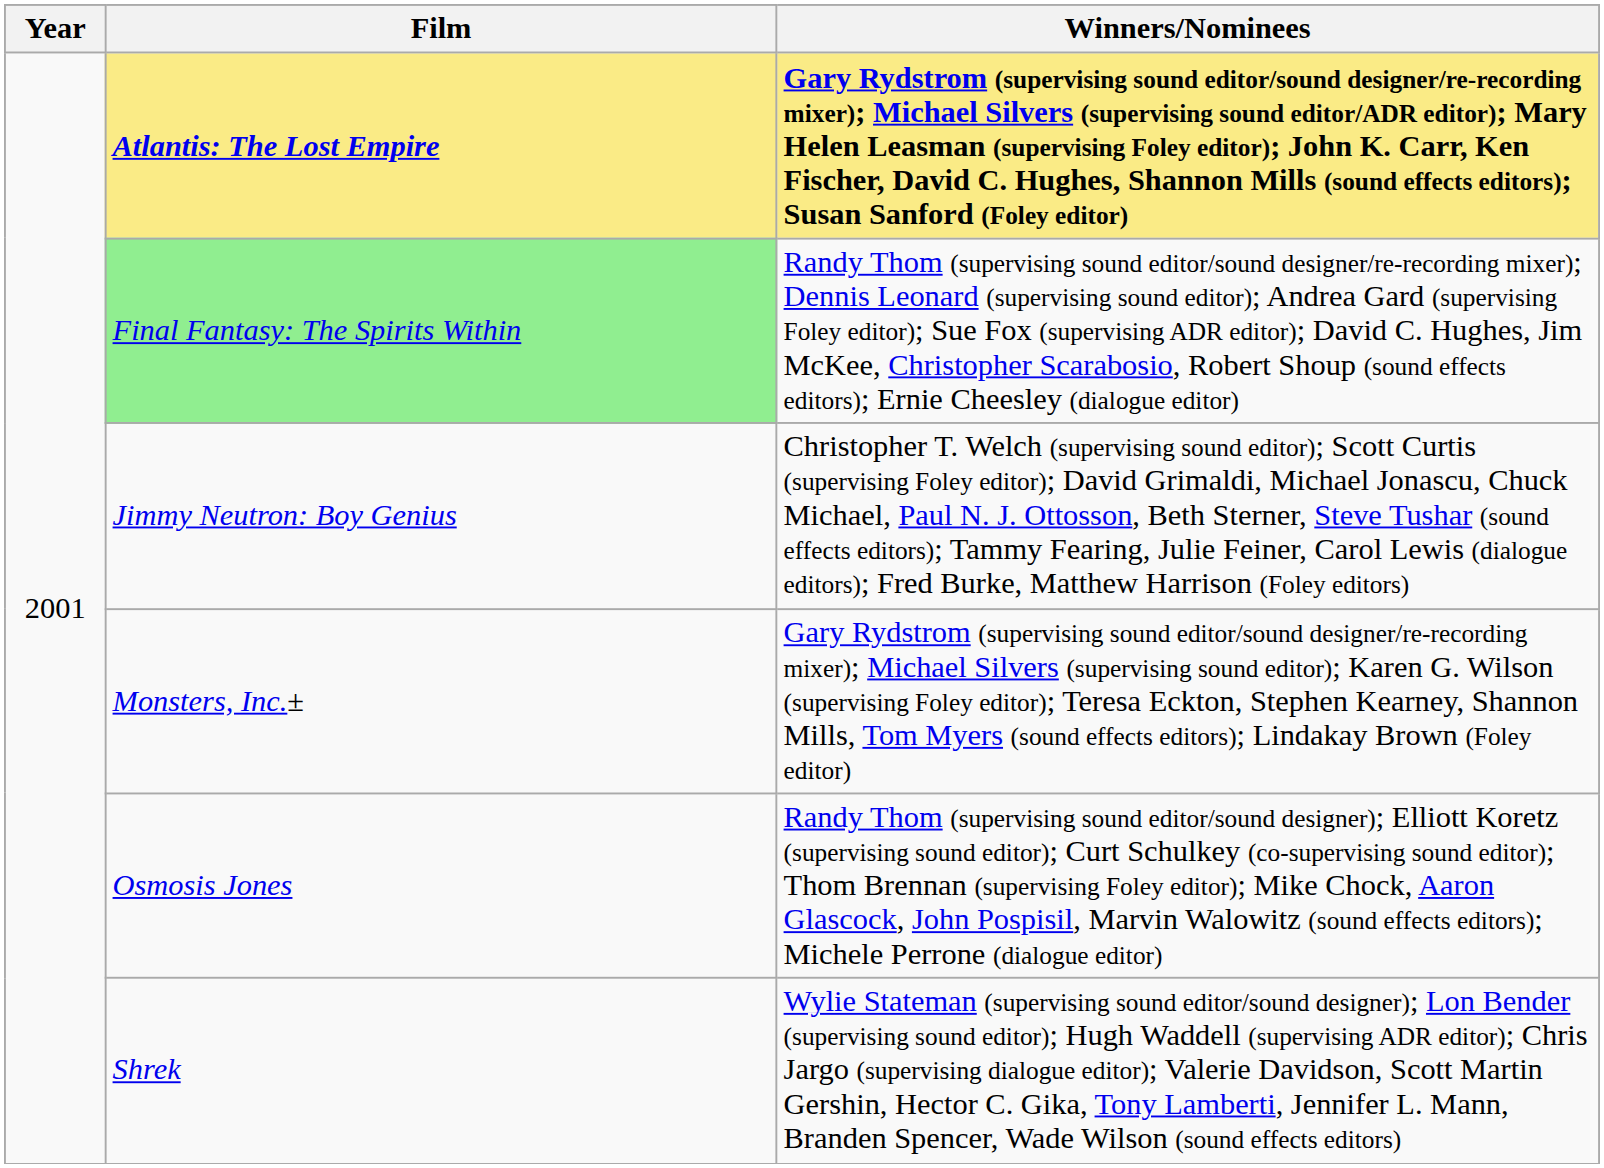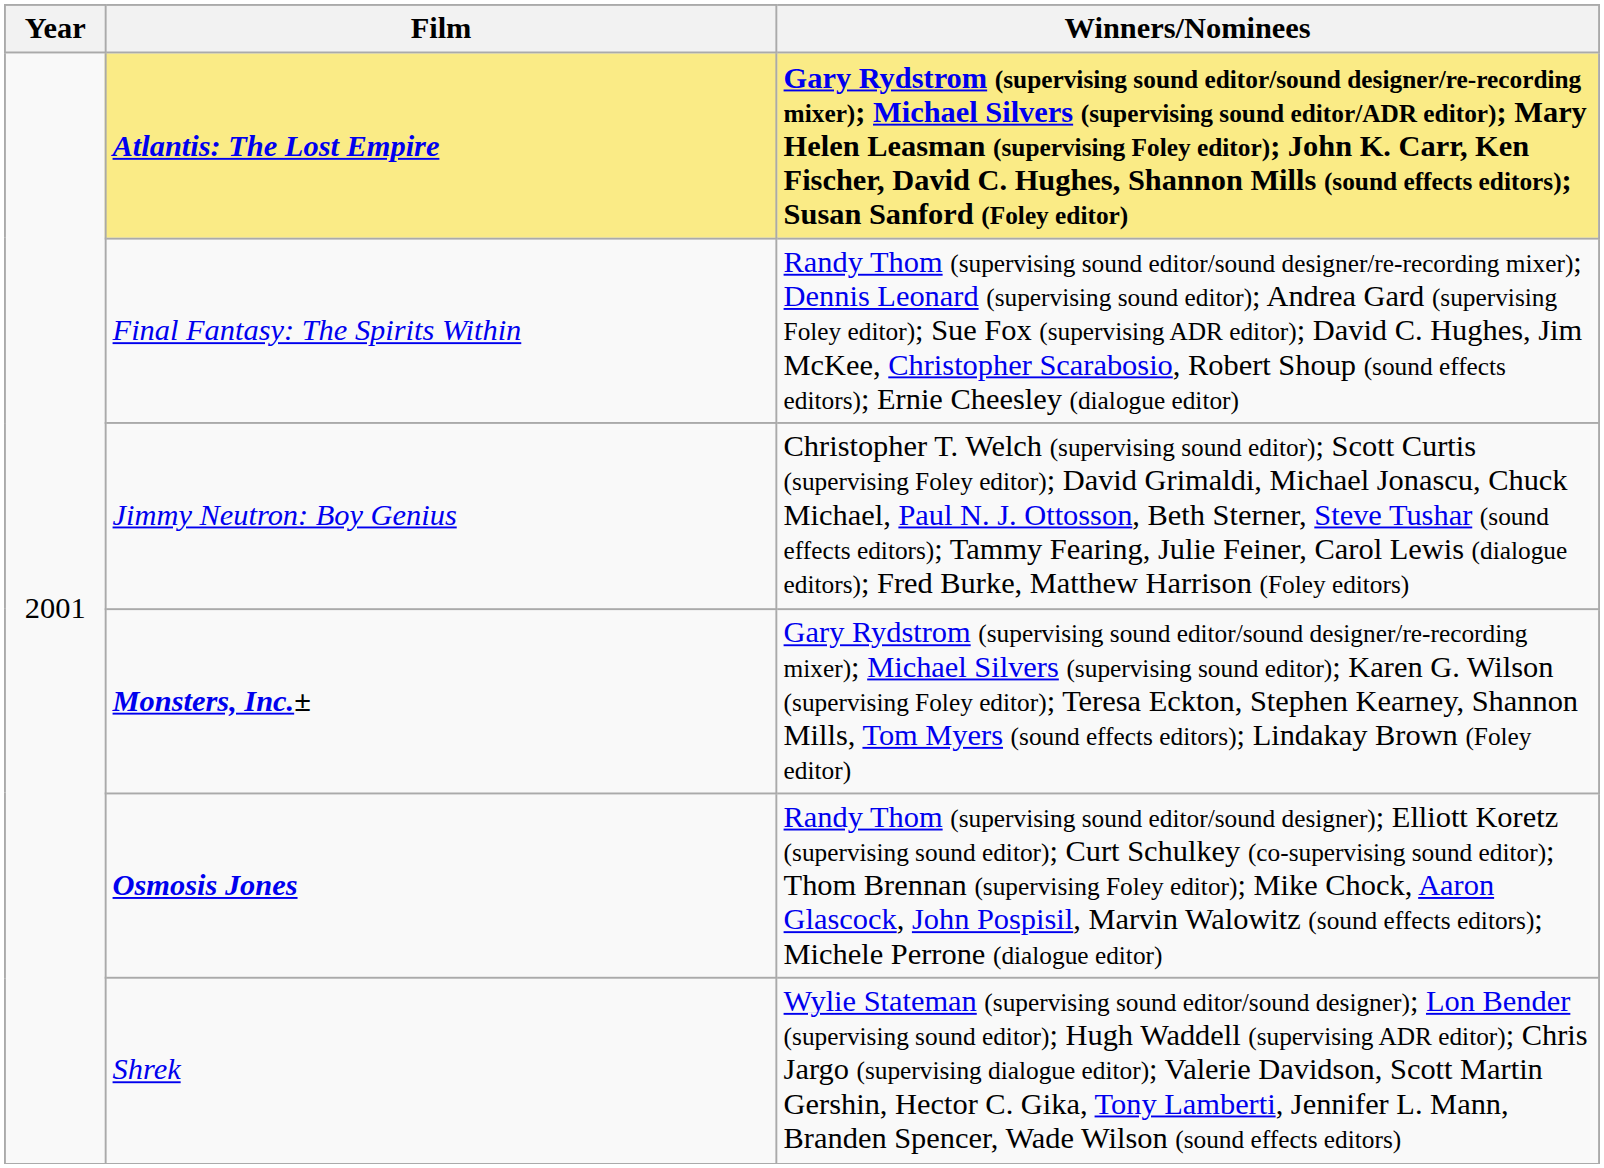(317, 330) lightgreen background -> (317, 330) no background
(208, 700) normal -> (212, 700) bold
(203, 885) normal -> (205, 885) bold
